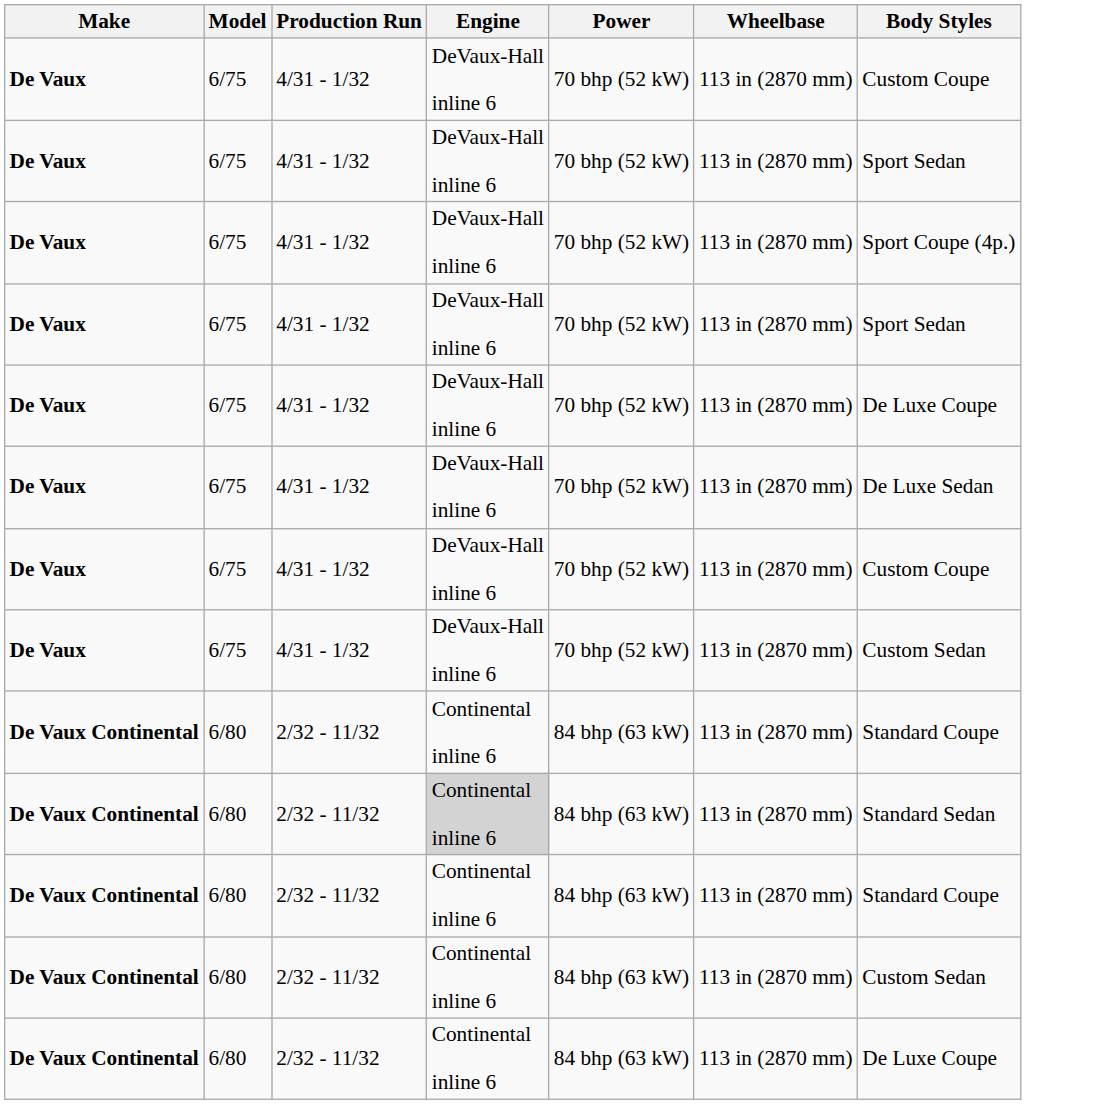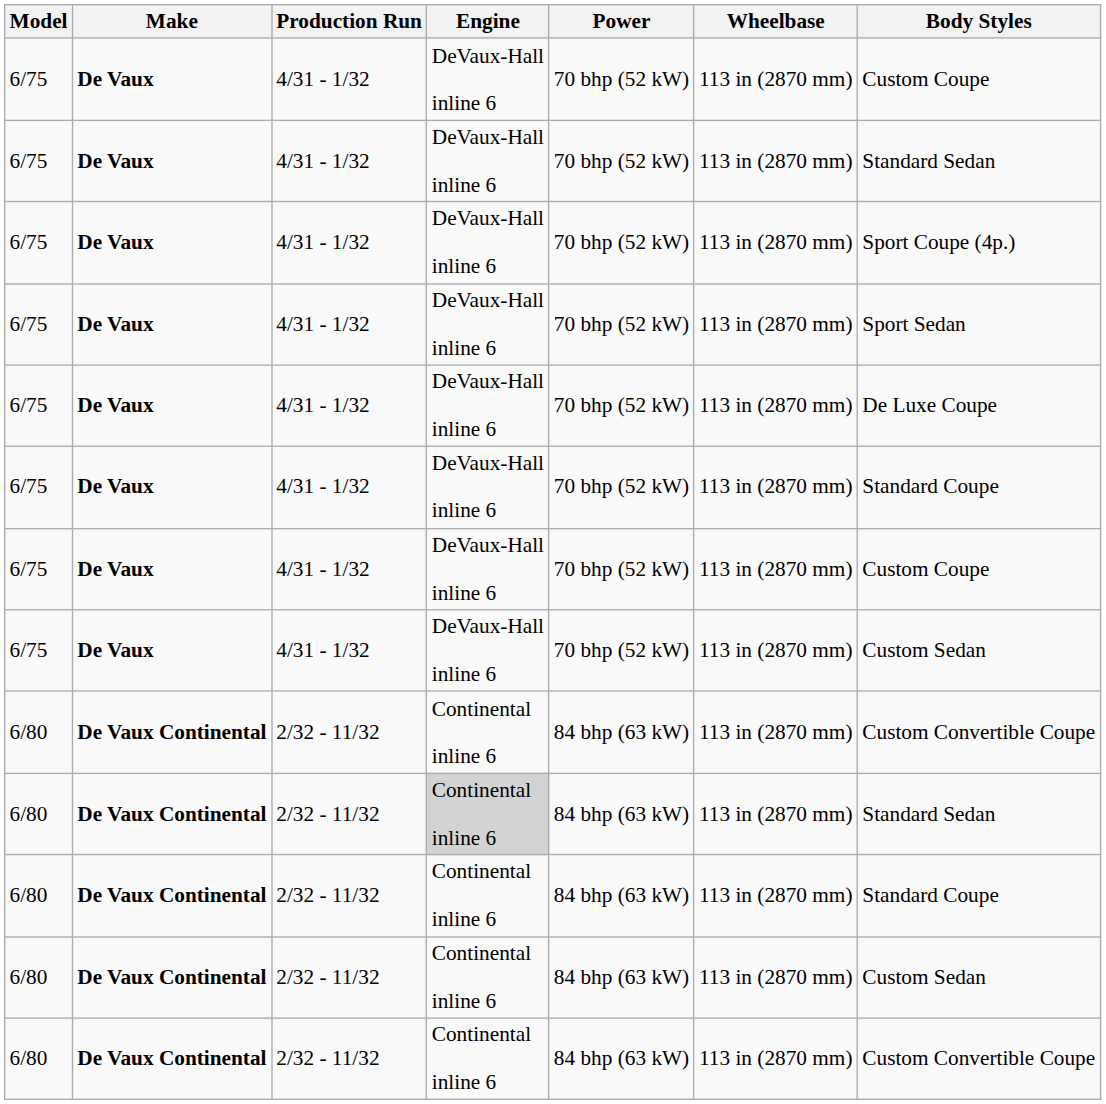columns swapped: (104, 21) <-> (238, 21)
(914, 160) Sport Sedan -> (929, 160) Standard Sedan
(928, 487) De Luxe Sedan -> (931, 487) Standard Coupe
(931, 732) Standard Coupe -> (979, 732) Custom Convertible Coupe
(930, 1058) De Luxe Coupe -> (979, 1058) Custom Convertible Coupe
